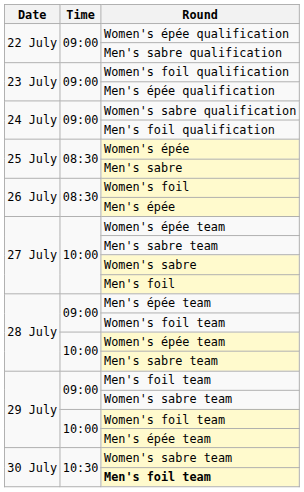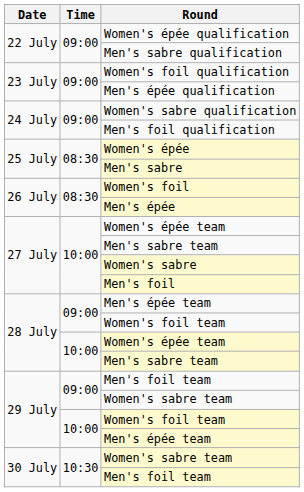(157, 477) bold -> (157, 477) normal
